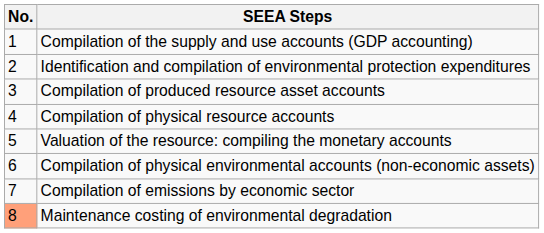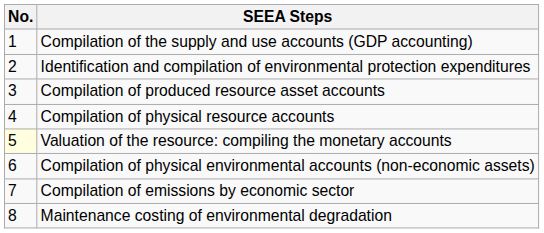(12, 141) no background -> (12, 141) lightyellow background
(12, 215) lightsalmon background -> (12, 215) no background
